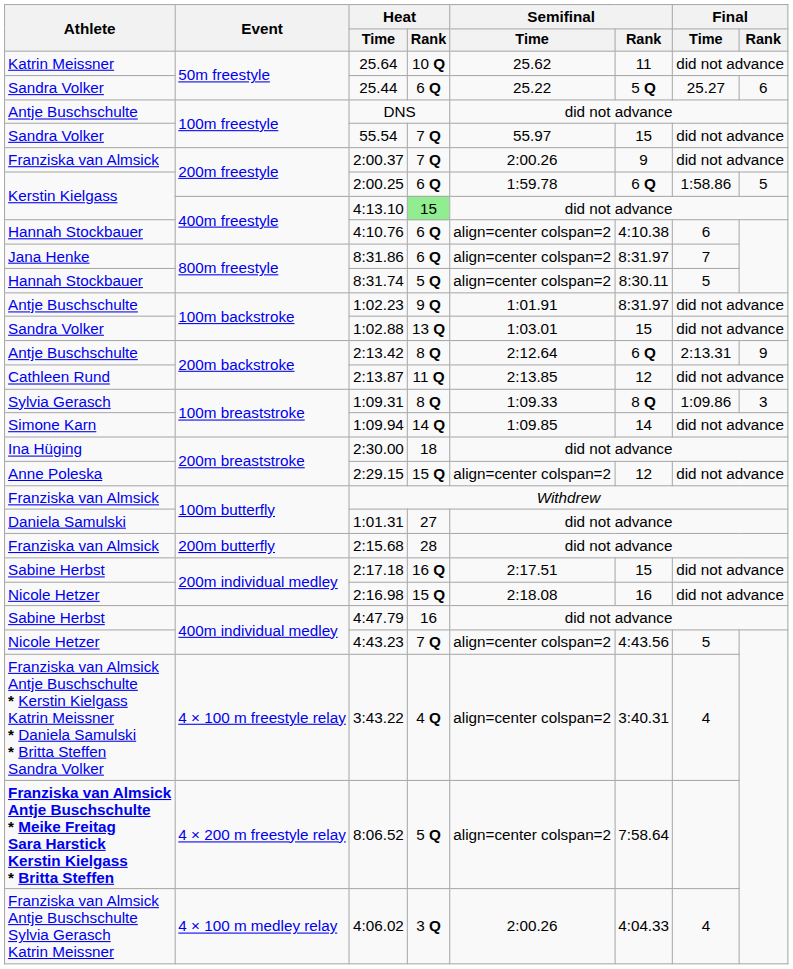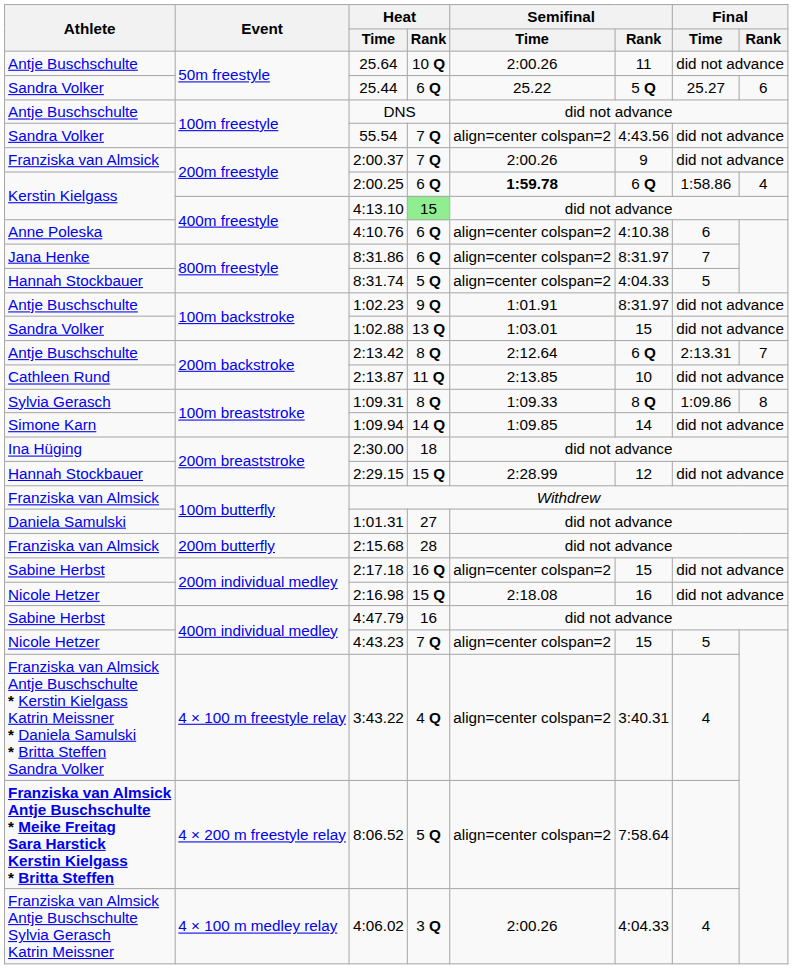(61, 64) Katrin Meissner -> (73, 64) Antje Buschschulte
(532, 64) 25.62 -> (532, 64) 2:00.26
(532, 136) 55.97 -> (532, 136) align=center colspan=2
(644, 136) 15 -> (644, 136) 4:43.56
(532, 184) normal -> (532, 184) bold
(763, 184) 5 -> (763, 184) 4
(76, 233) Hannah Stockbauer -> (55, 233) Anne Poleska
(644, 281) 8:30.11 -> (644, 281) 4:04.33
(763, 353) 9 -> (763, 353) 7
(644, 377) 12 -> (644, 377) 10
(763, 401) 3 -> (763, 401) 8
(55, 474) Anne Poleska -> (76, 474) Hannah Stockbauer
(532, 474) align=center colspan=2 -> (532, 474) 2:28.99
(532, 570) 2:17.51 -> (532, 570) align=center colspan=2
(644, 643) 4:43.56 -> (644, 643) 15
